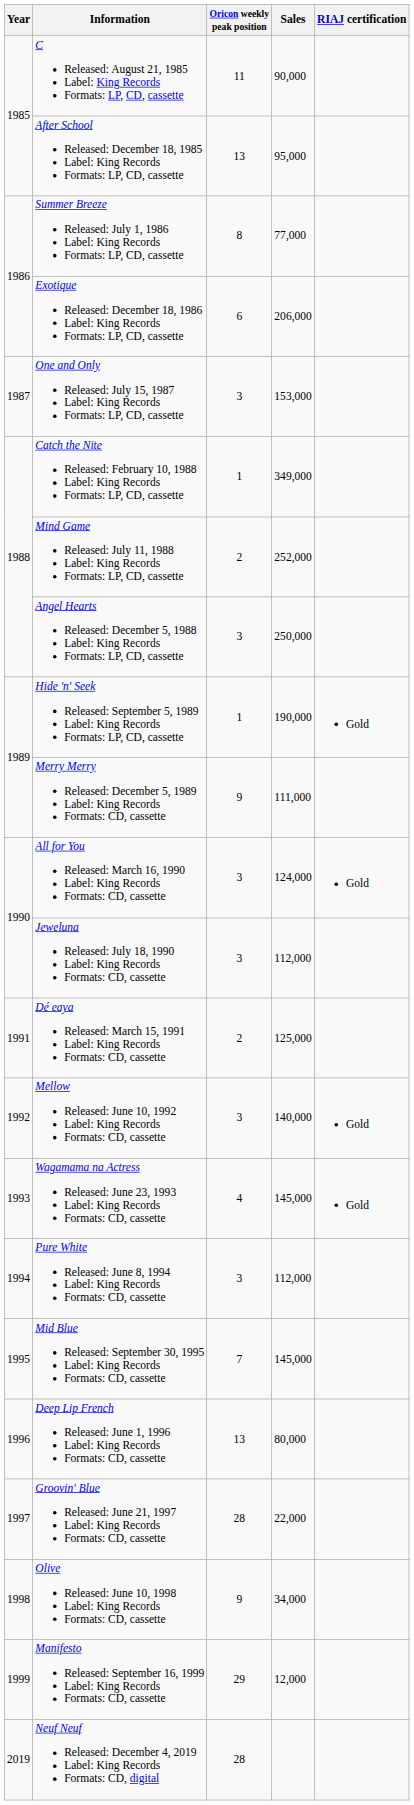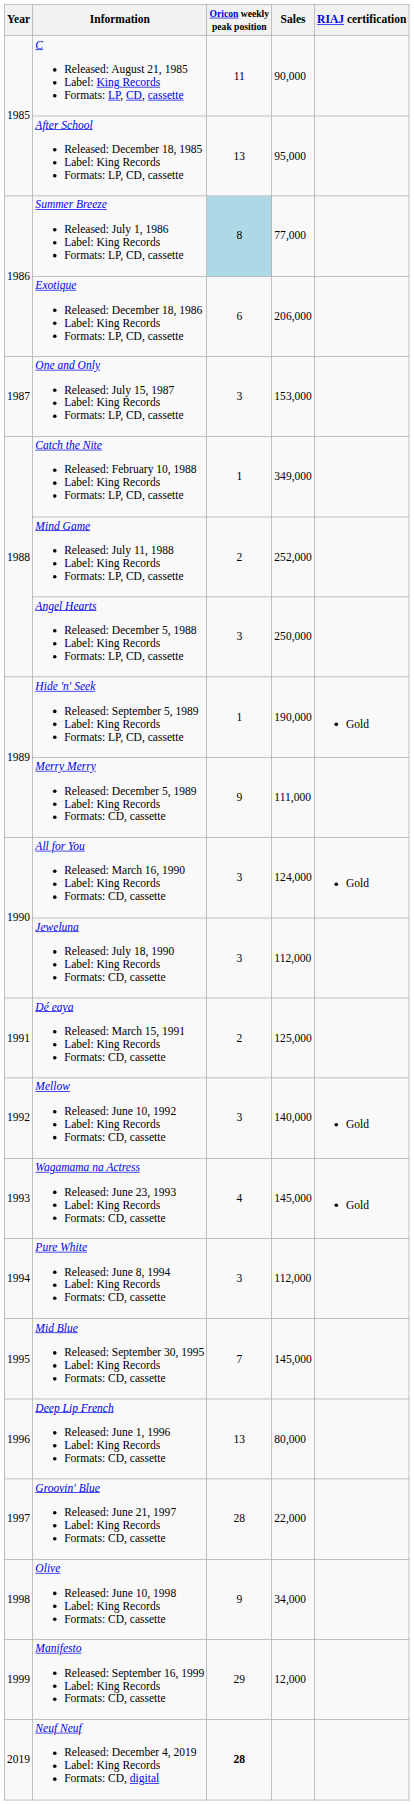(239, 236) no background -> (239, 236) lightblue background
(239, 1759) normal -> (239, 1759) bold
